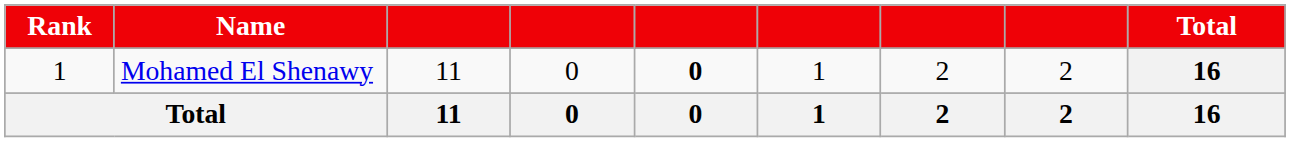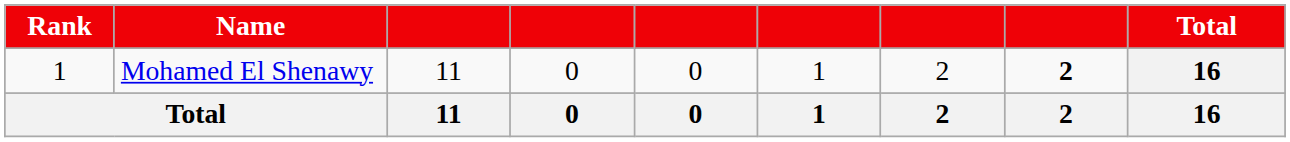(695, 70) bold -> (695, 70) normal
(1066, 70) normal -> (1066, 70) bold
